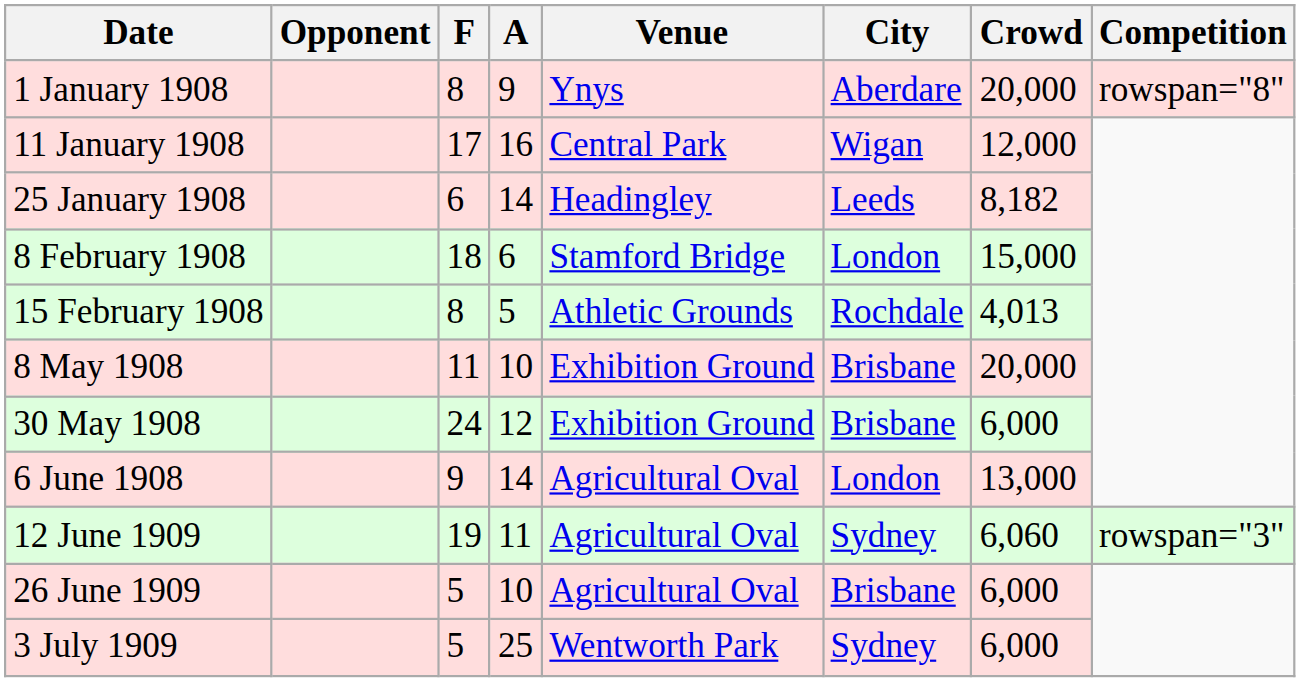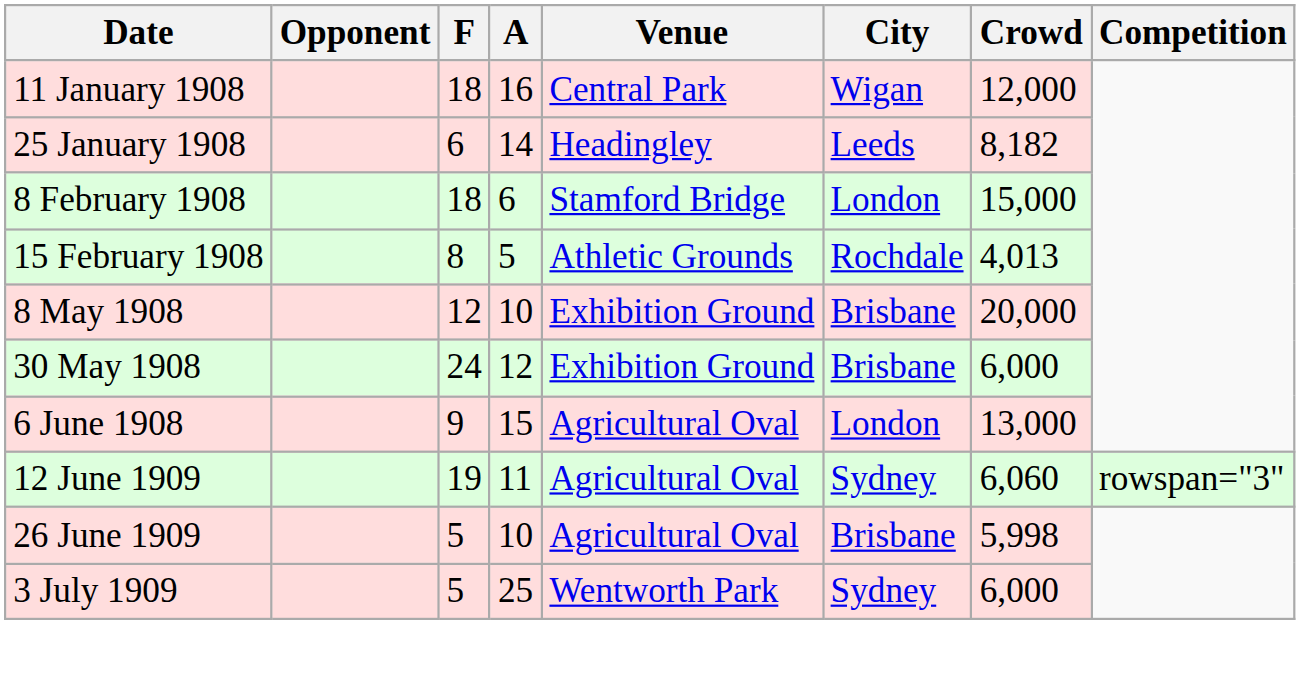- row: (121, 88)
(464, 144) 17 -> (464, 88) 18
(464, 367) 11 -> (464, 311) 12
(516, 479) 14 -> (516, 423) 15
(1019, 590) 6,000 -> (1019, 534) 5,998
